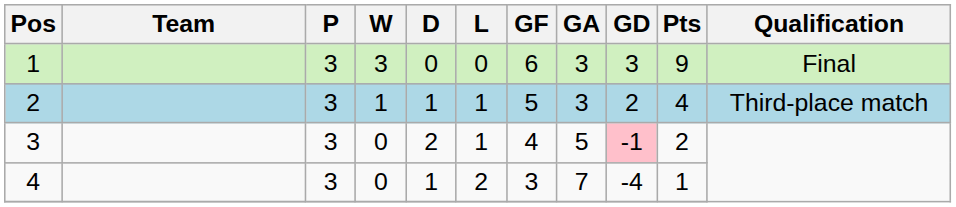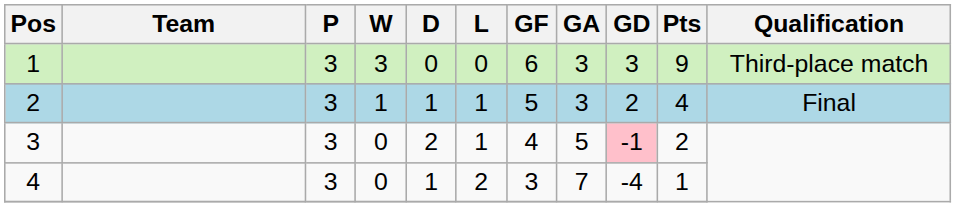(829, 63) Final -> (829, 63) Third-place match
(829, 102) Third-place match -> (829, 102) Final
